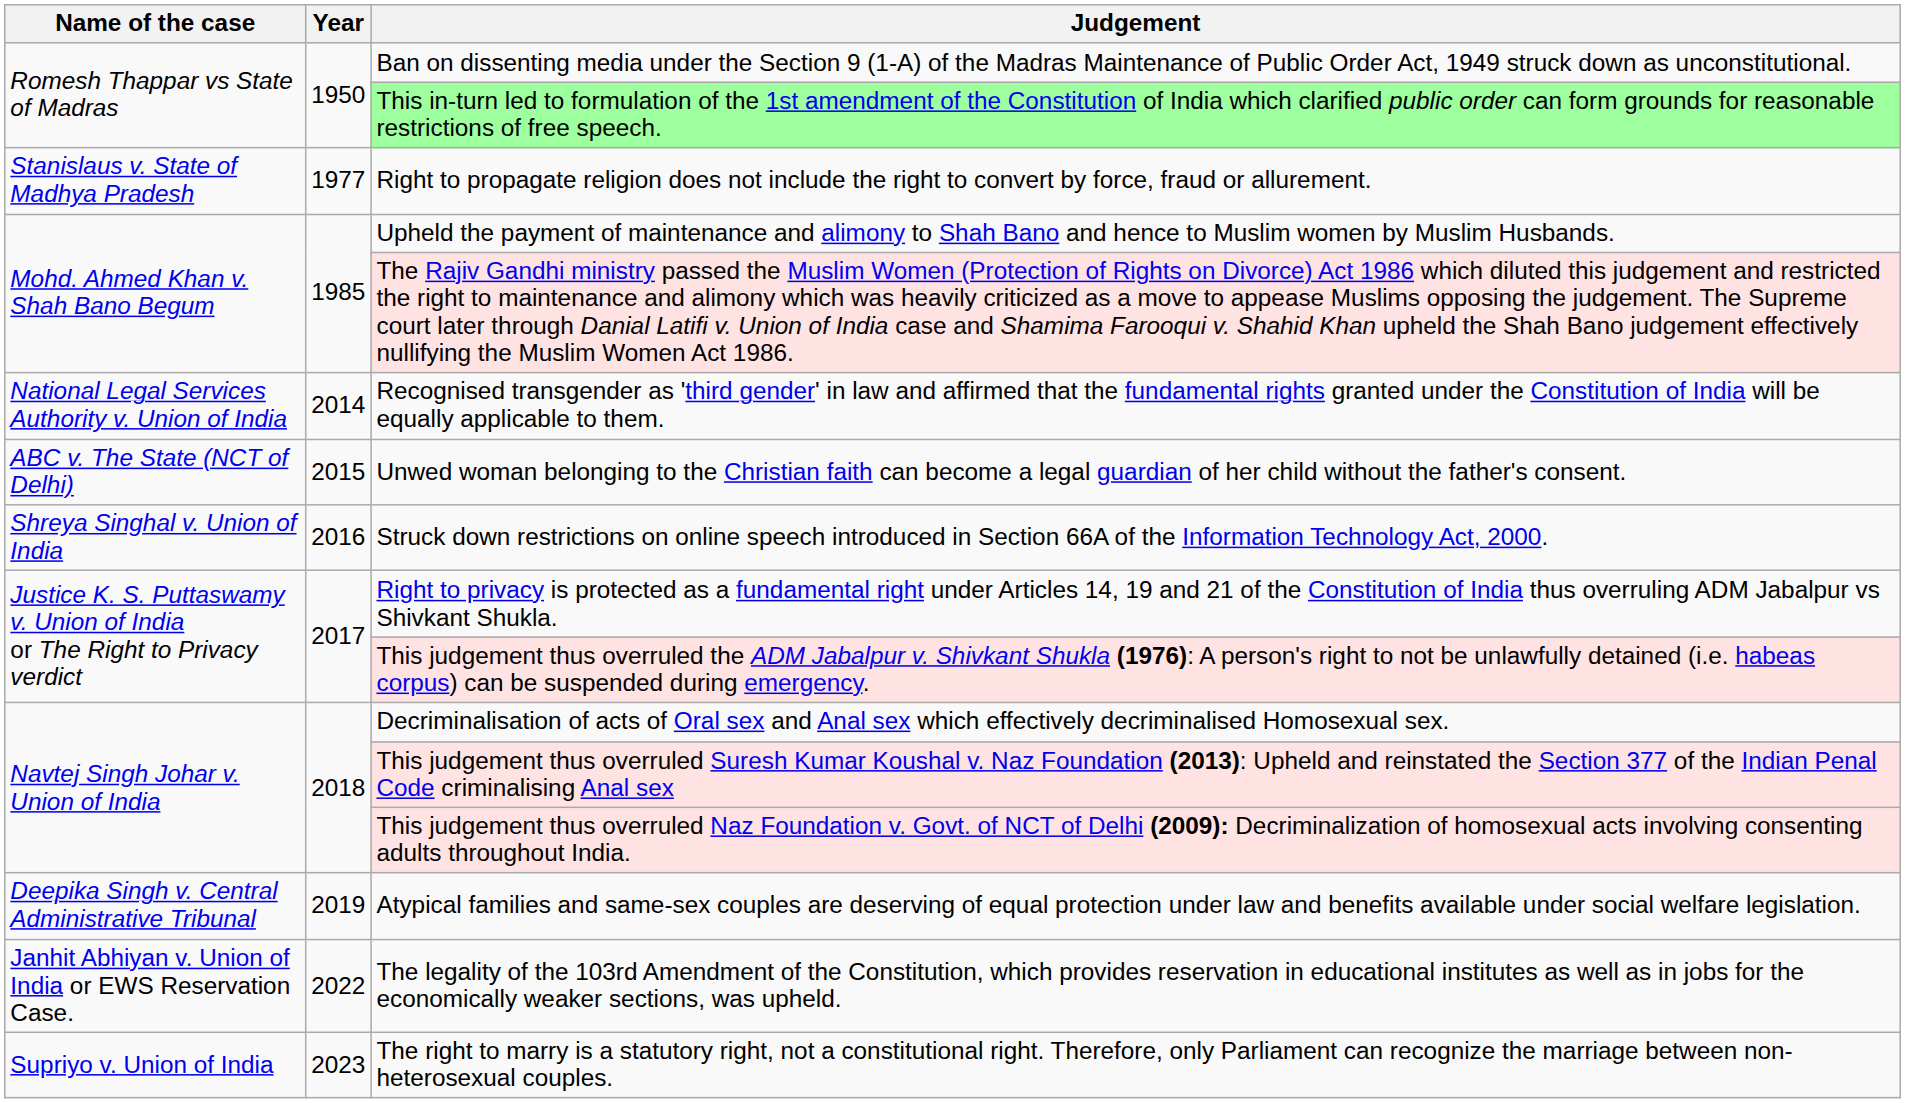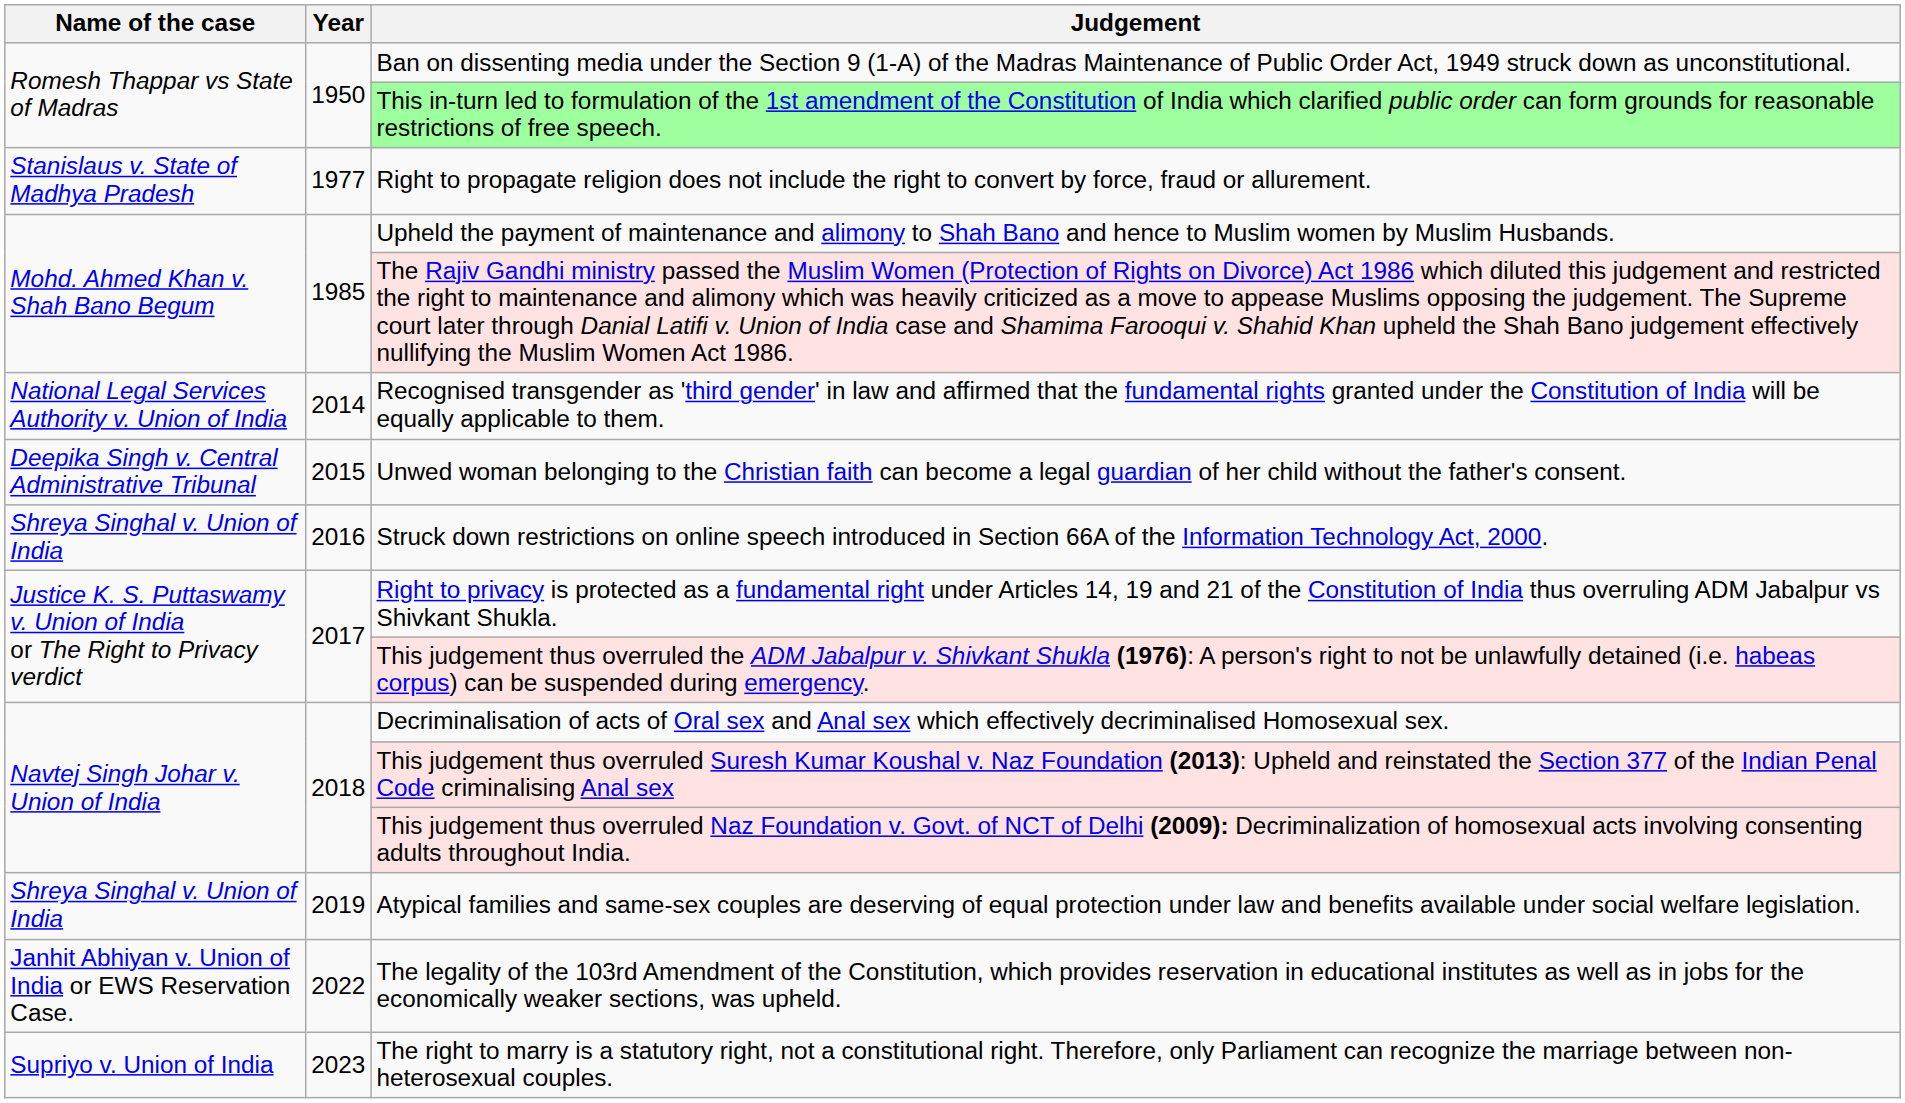(149, 471) ABC v. The State (NCT of Delhi) -> (144, 471) Deepika Singh v. Central Administrative Tribunal
(144, 905) Deepika Singh v. Central Administrative Tribunal -> (153, 905) Shreya Singhal v. Union of India
